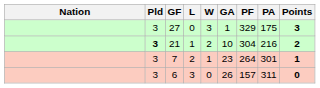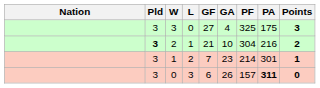columns swapped: (209, 12) <-> (174, 12)
(227, 28) 1 -> (227, 28) 4
(248, 28) 329 -> (248, 28) 325
(248, 59) 264 -> (248, 59) 214
(269, 75) normal -> (269, 75) bold
